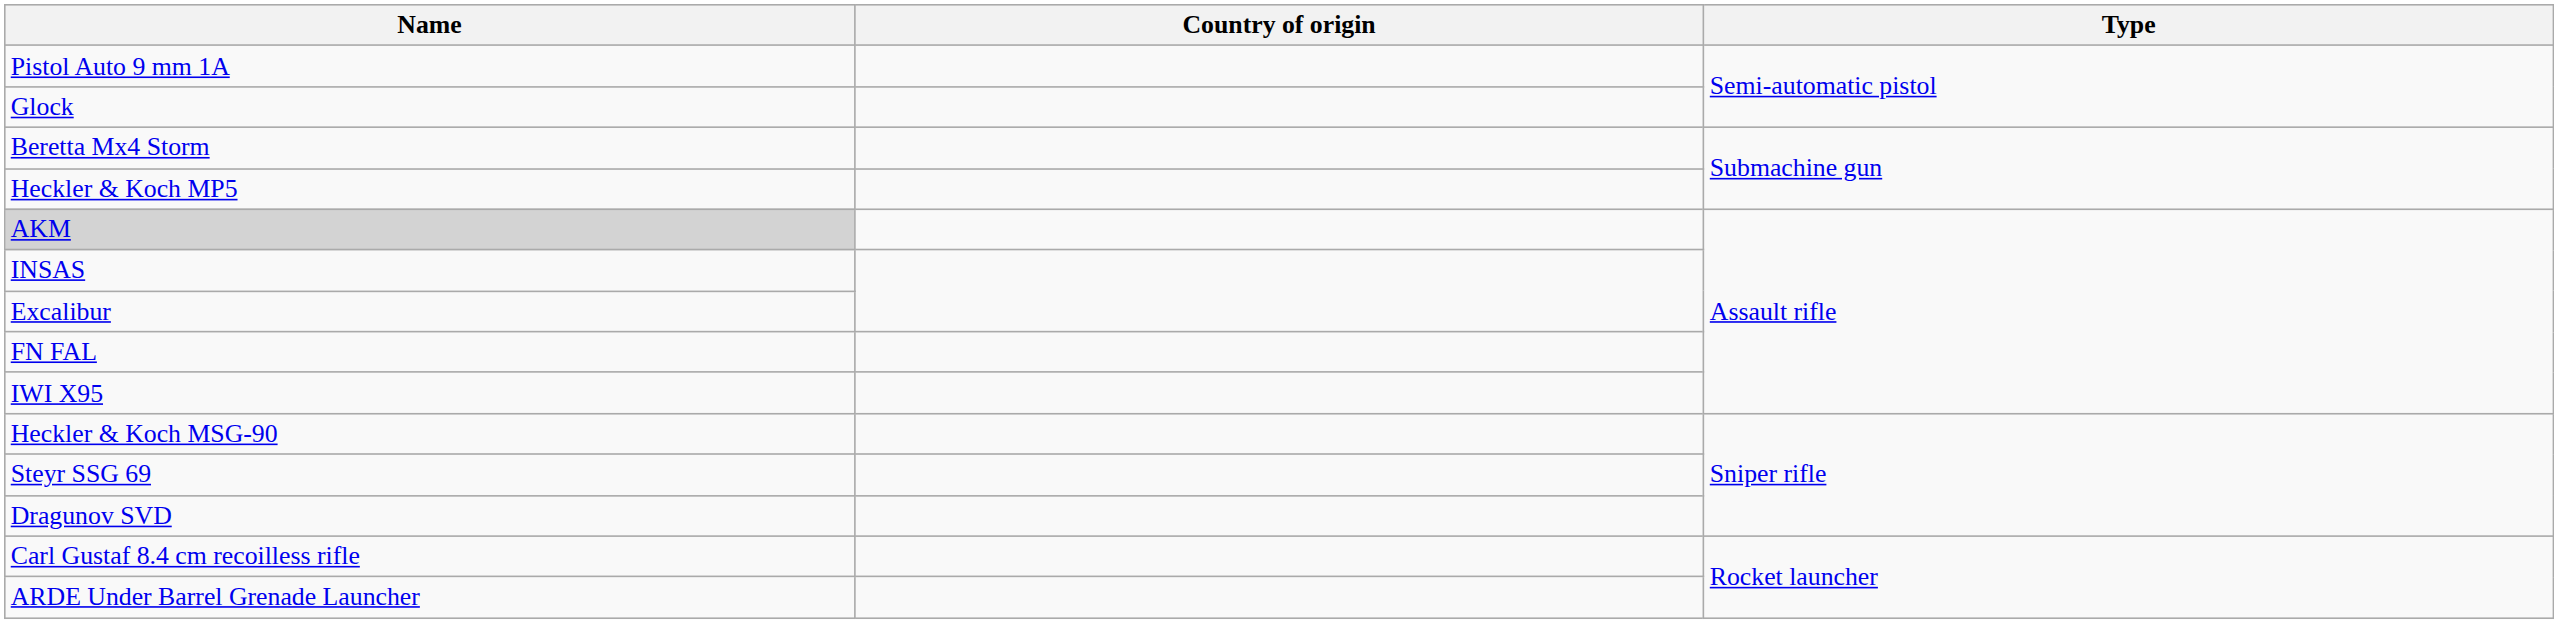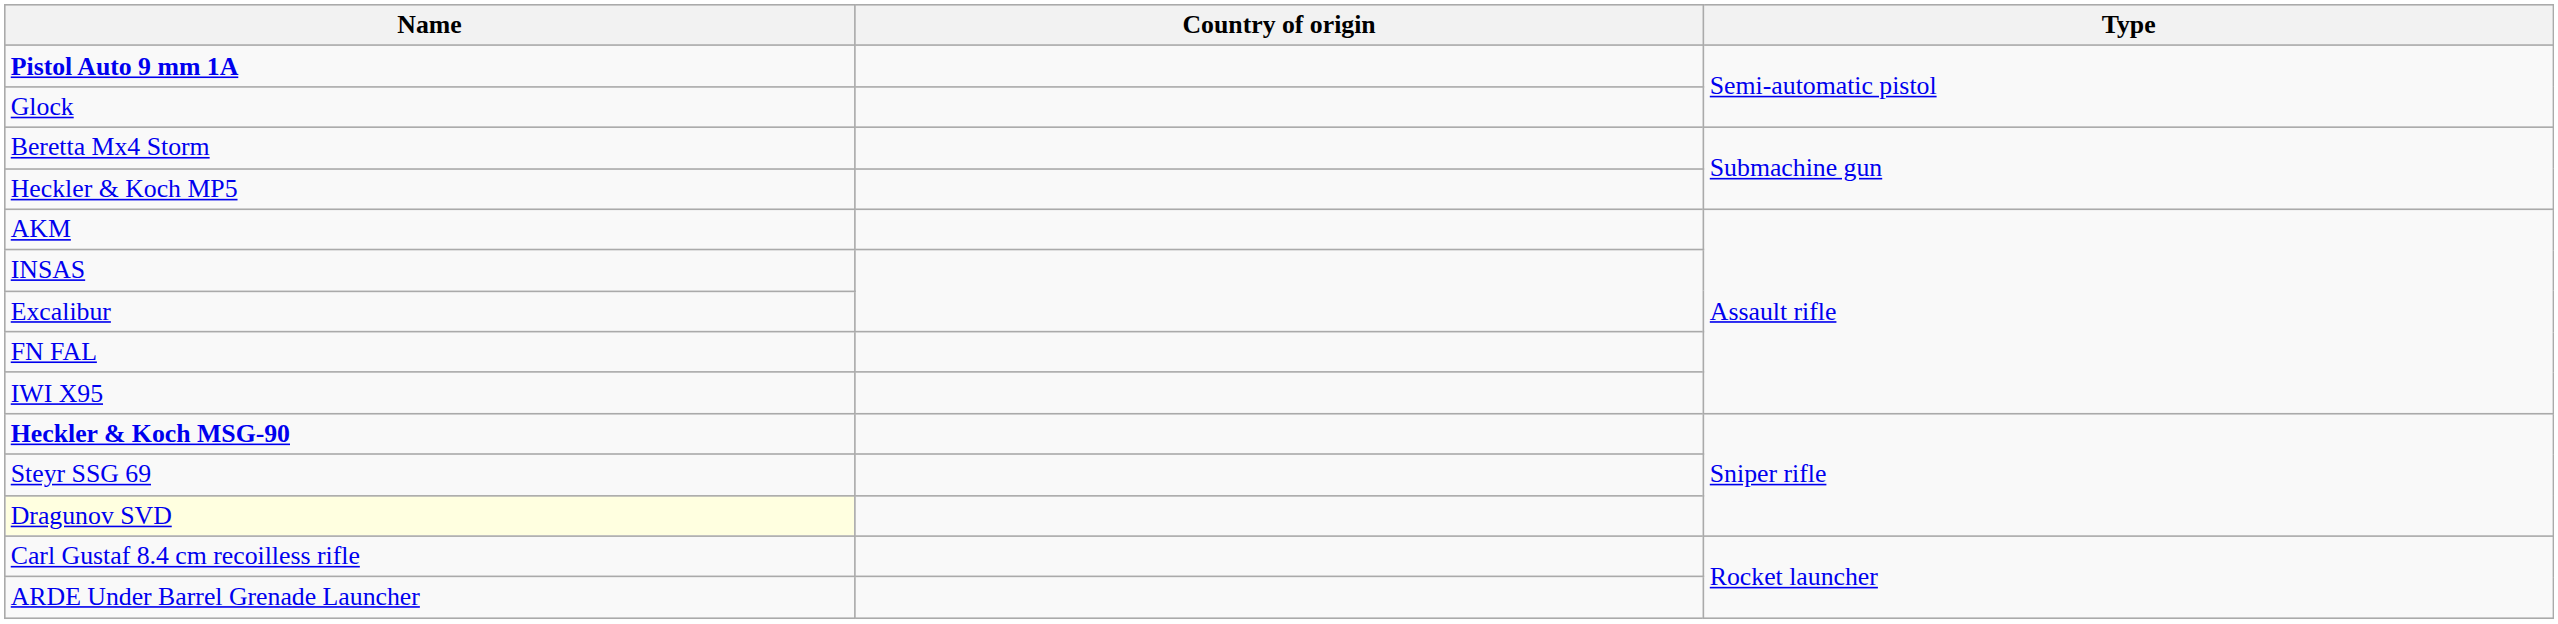(120, 65) normal -> (125, 65) bold
(41, 229) lightgrey background -> (41, 229) no background
(144, 433) normal -> (150, 433) bold
(91, 515) no background -> (91, 515) lightyellow background
